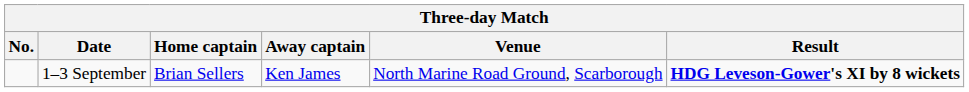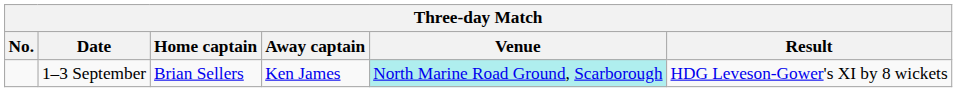(518, 73) no background -> (518, 73) paleturquoise background
(815, 73) bold -> (809, 73) normal
